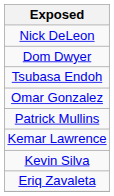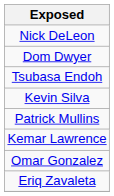(57, 98) Omar Gonzalez -> (57, 98) Kevin Silva
(57, 160) Kevin Silva -> (57, 160) Omar Gonzalez
